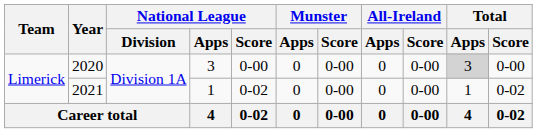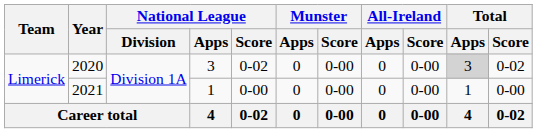(254, 66) 0-00 -> (254, 66) 0-02
(511, 66) 0-00 -> (511, 66) 0-02
(254, 90) 0-02 -> (254, 90) 0-00
(511, 90) 0-02 -> (511, 90) 0-00
